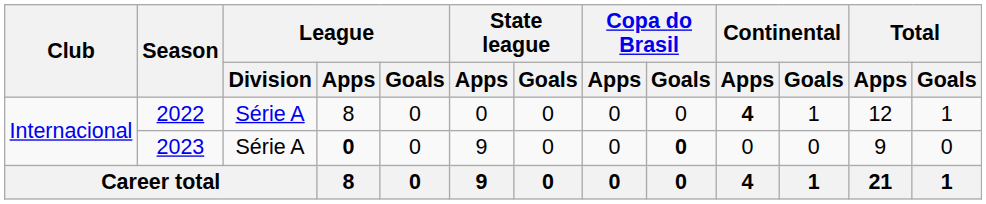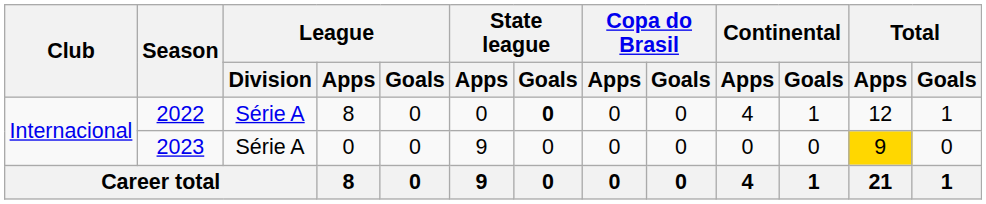(548, 113) normal -> (548, 113) bold
(747, 113) bold -> (747, 113) normal
(349, 147) bold -> (349, 147) normal
(681, 147) bold -> (681, 147) normal
(880, 147) no background -> (880, 147) gold background
